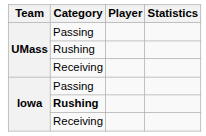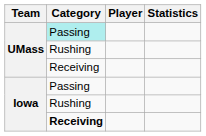(73, 31) no background -> (70, 31) paleturquoise background
(76, 103) bold -> (70, 103) normal
(78, 121) normal -> (76, 121) bold
